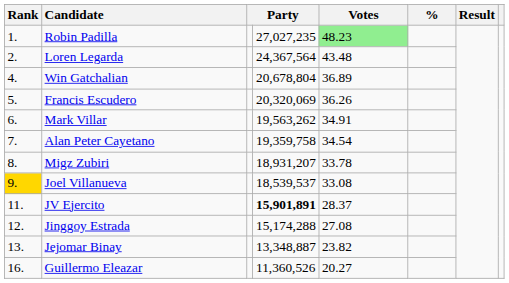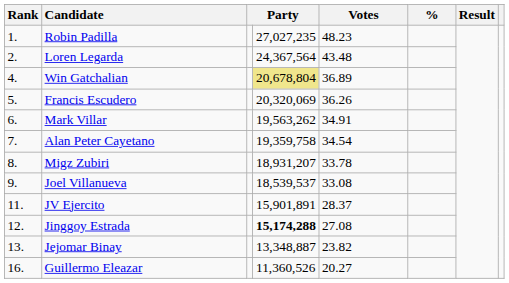(337, 36) lightgreen background -> (337, 36) no background
(286, 78) no background -> (286, 78) khaki background
(12, 183) gold background -> (12, 183) no background
(286, 204) bold -> (286, 204) normal
(286, 225) normal -> (286, 225) bold
